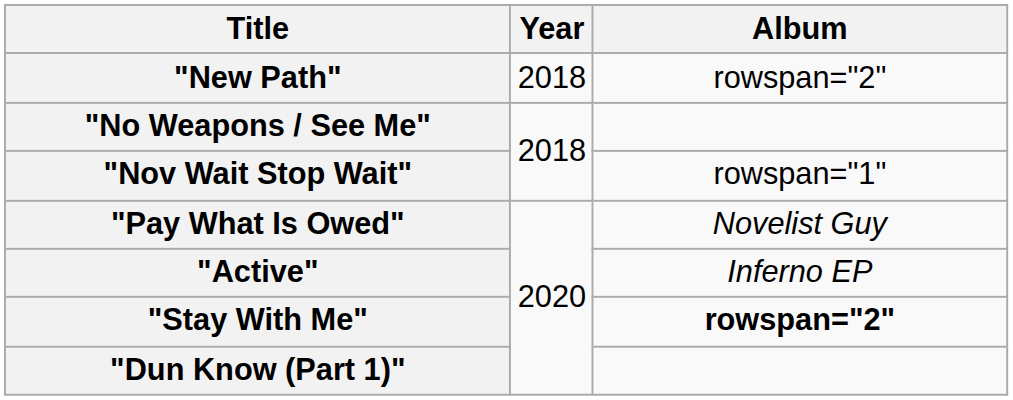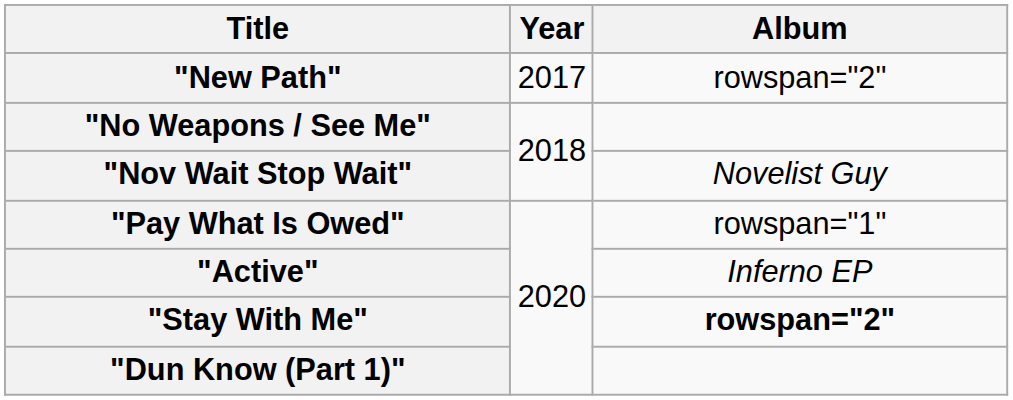(552, 77) 2018 -> (552, 77) 2017
(800, 175) rowspan="1" -> (800, 175) Novelist Guy
(800, 223) Novelist Guy -> (800, 223) rowspan="1"
